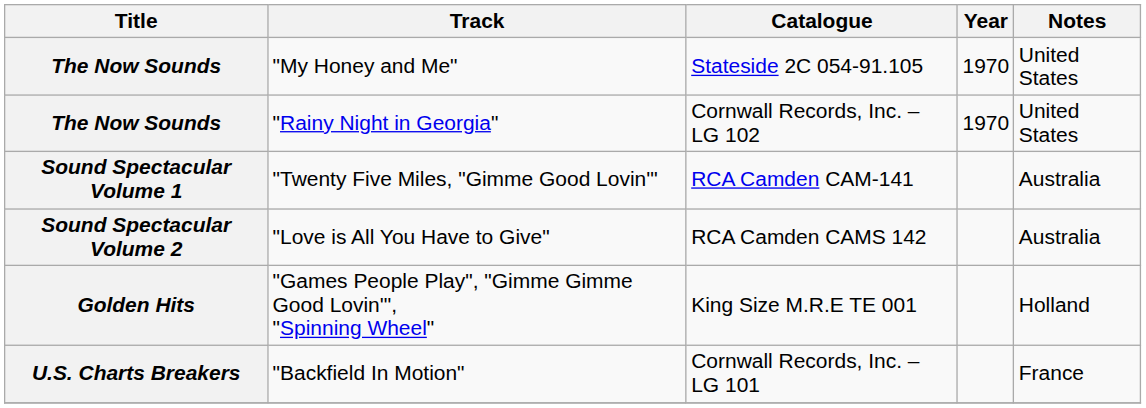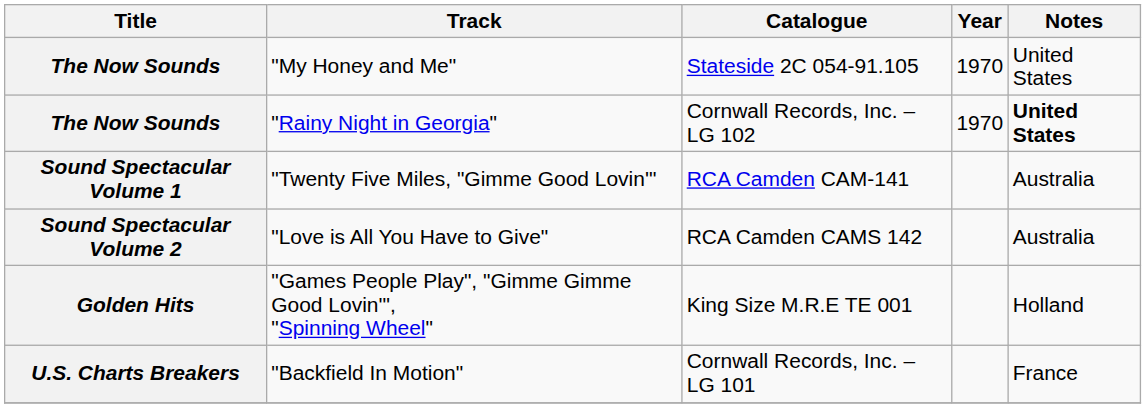(1049, 122) normal -> (1045, 122) bold
